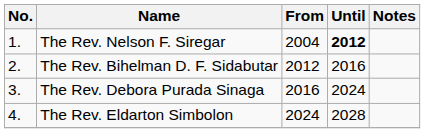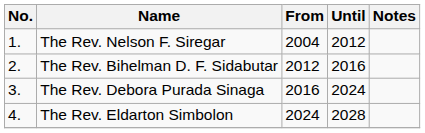(348, 41) bold -> (348, 41) normal
